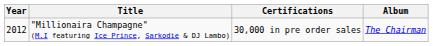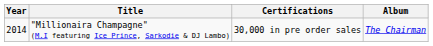(17, 30) 2012 -> (17, 30) 2014
